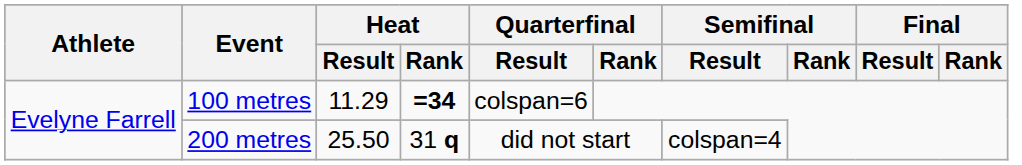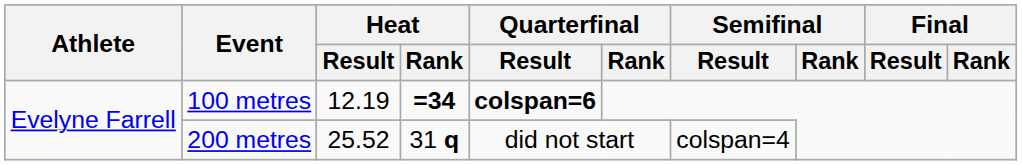(358, 101) 11.29 -> (358, 101) 12.19
(531, 101) normal -> (535, 101) bold
(358, 140) 25.50 -> (358, 140) 25.52
